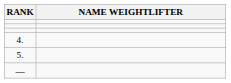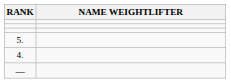(20, 40) 4. -> (20, 40) 5.
(20, 55) 5. -> (20, 55) 4.
